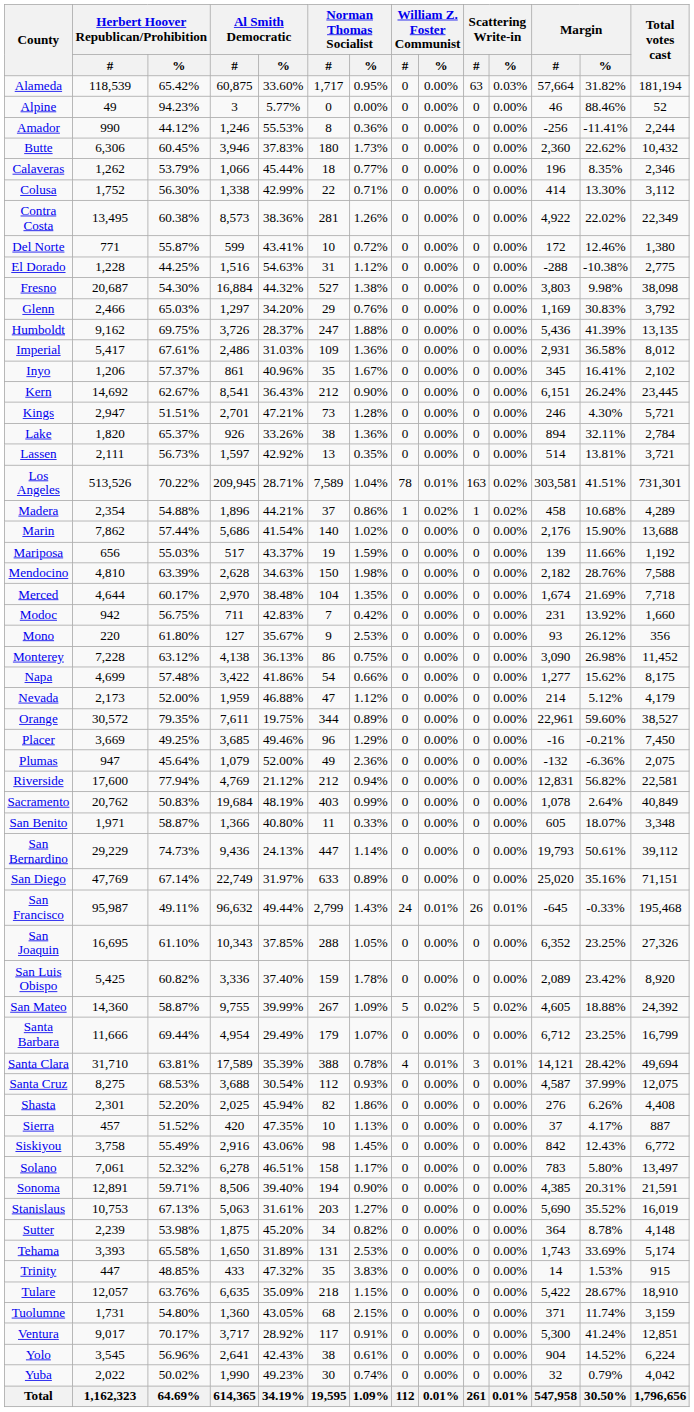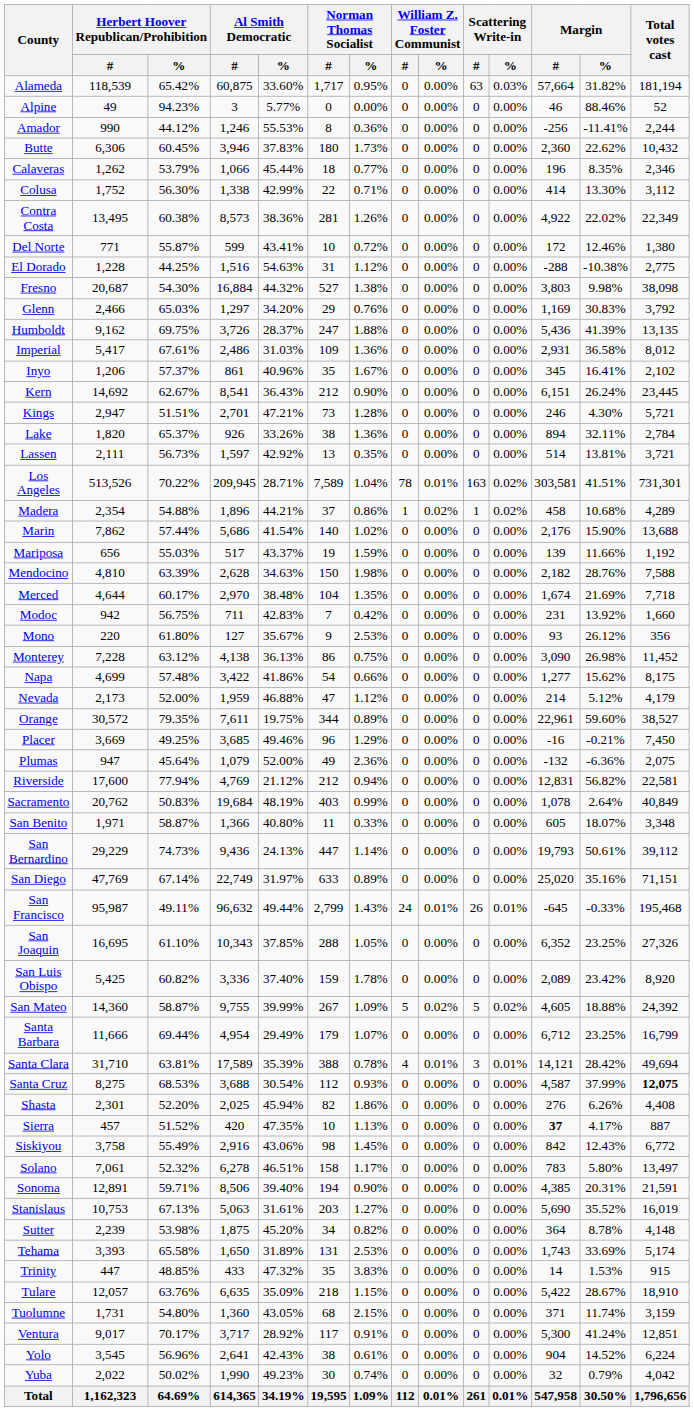(660, 1084) normal -> (660, 1084) bold
(556, 1125) normal -> (556, 1125) bold
